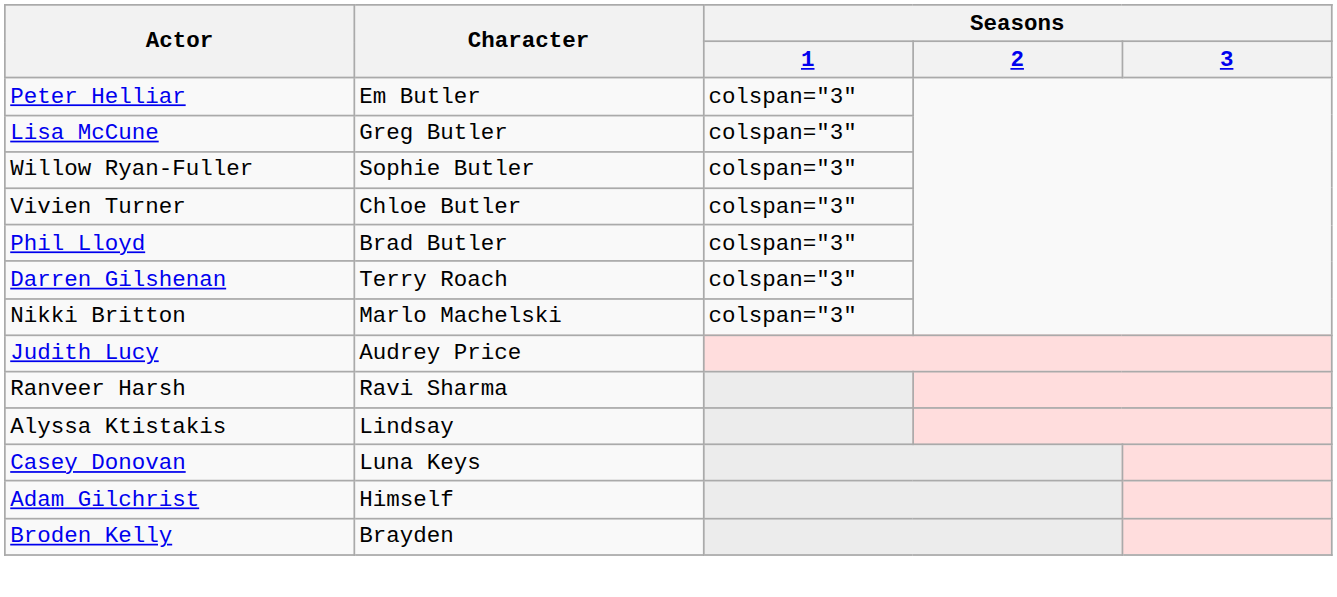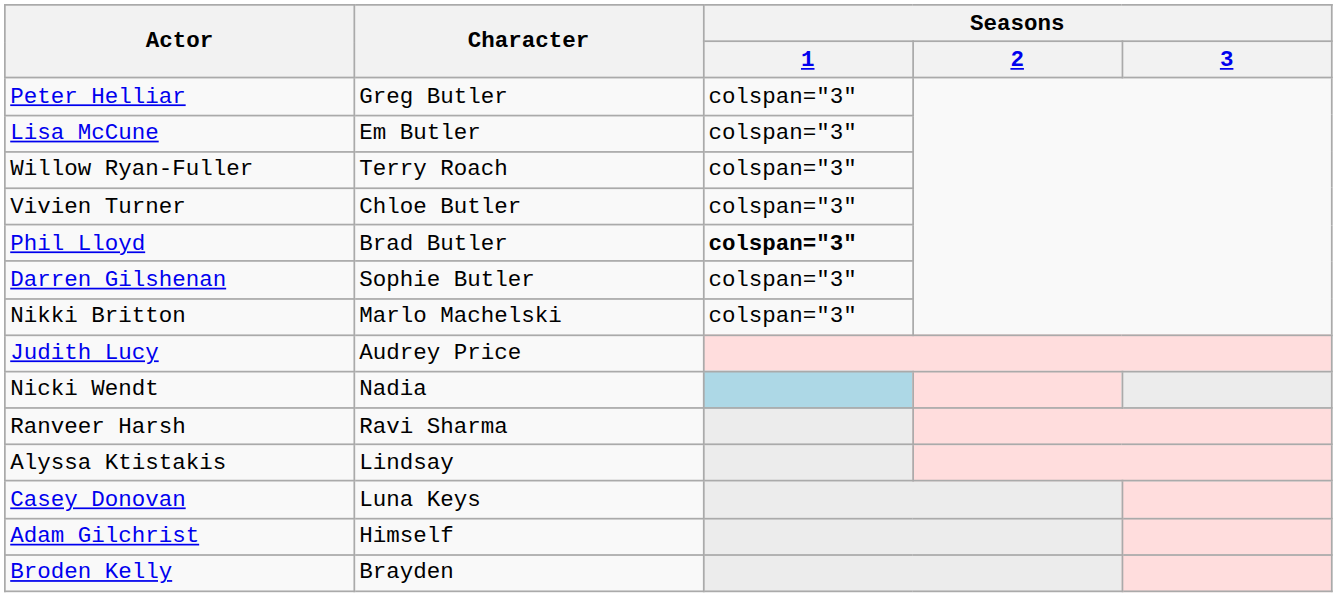(420, 97) Em Butler -> (434, 97) Greg Butler
(434, 133) Greg Butler -> (420, 133) Em Butler
(447, 170) Sophie Butler -> (434, 170) Terry Roach
(783, 243) normal -> (783, 243) bold
(434, 280) Terry Roach -> (447, 280) Sophie Butler
+ row: (84, 390)
